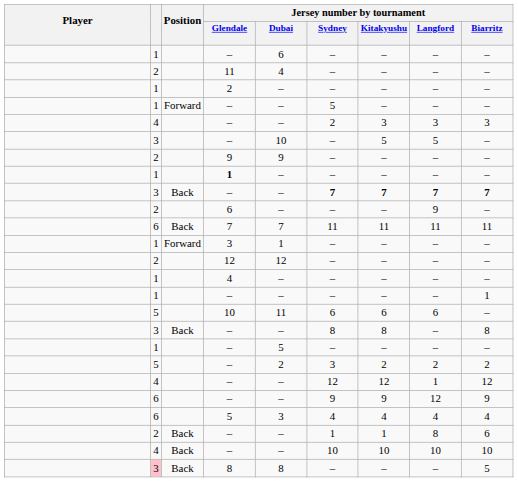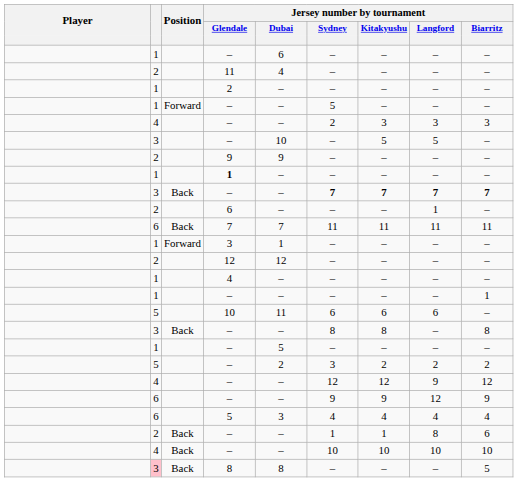(435, 209) 9 -> (435, 209) 1
(435, 382) 1 -> (435, 382) 9
